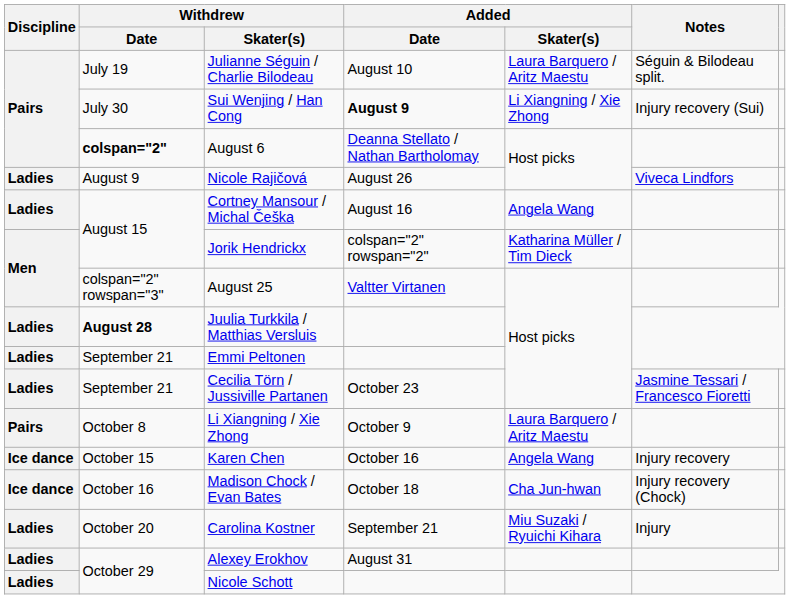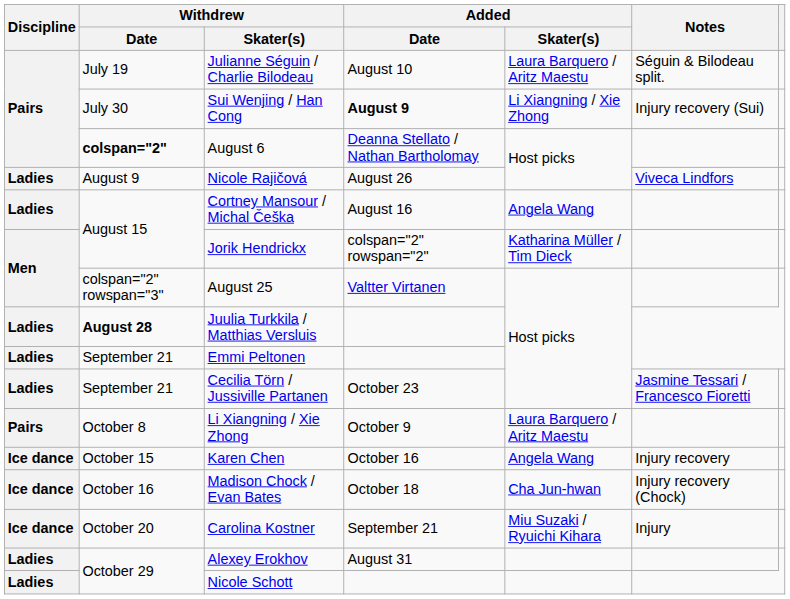(31, 528) Ladies -> (41, 528) Ice dance
